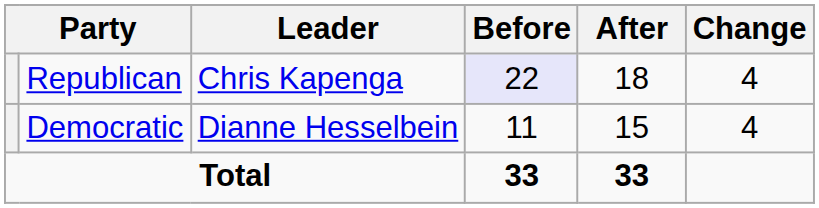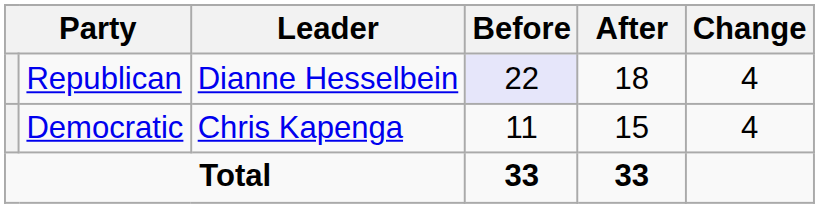(300, 78) Chris Kapenga -> (328, 78) Dianne Hesselbein
(328, 127) Dianne Hesselbein -> (300, 127) Chris Kapenga
